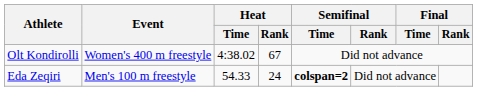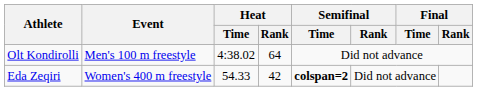(148, 55) Women's 400 m freestyle -> (140, 55) Men's 100 m freestyle
(275, 55) 67 -> (275, 55) 64
(140, 76) Men's 100 m freestyle -> (148, 76) Women's 400 m freestyle
(275, 76) 24 -> (275, 76) 42
